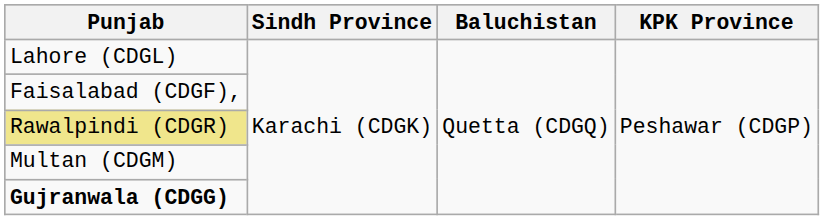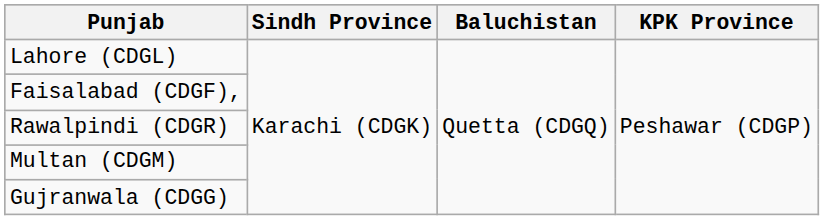(119, 127) khaki background -> (119, 127) no background
(119, 197) bold -> (119, 197) normal
